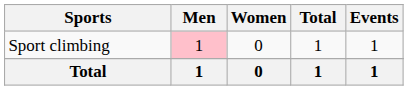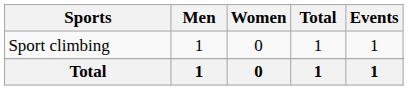(199, 44) pink background -> (199, 44) no background
